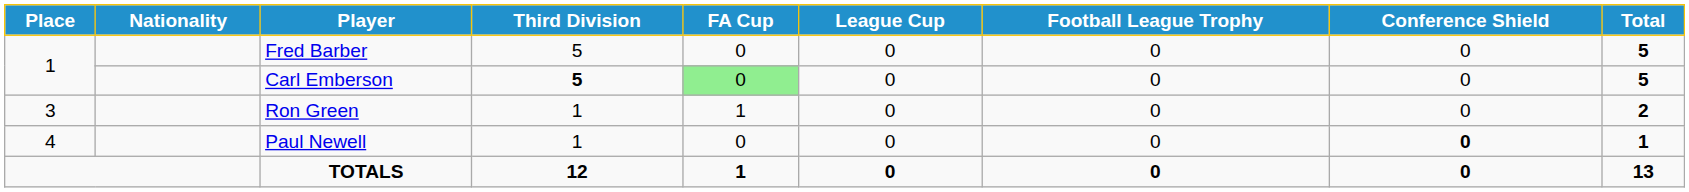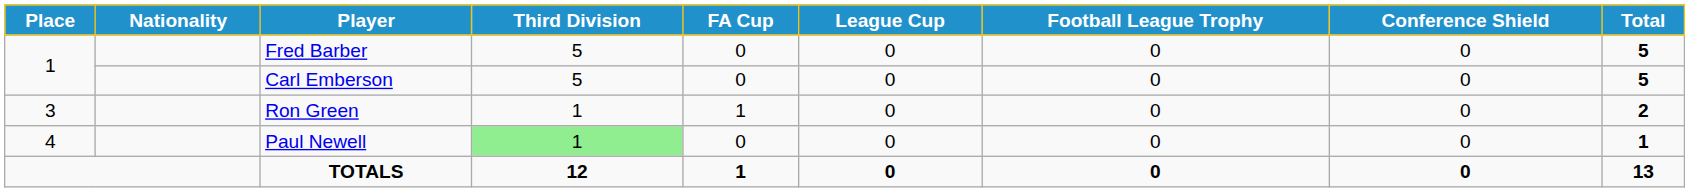(577, 81) bold -> (577, 81) normal
(741, 81) lightgreen background -> (741, 81) no background
(577, 141) no background -> (577, 141) lightgreen background
(1465, 141) bold -> (1465, 141) normal
